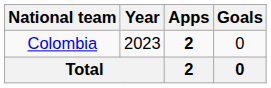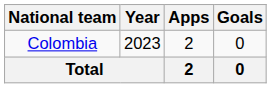(189, 43) bold -> (189, 43) normal
